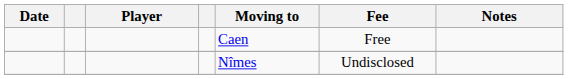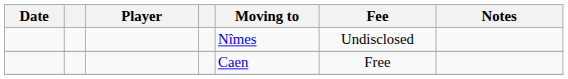(233, 39) Caen -> (237, 39) Nîmes
(377, 39) Free -> (377, 39) Undisclosed
(237, 62) Nîmes -> (233, 62) Caen
(377, 62) Undisclosed -> (377, 62) Free
